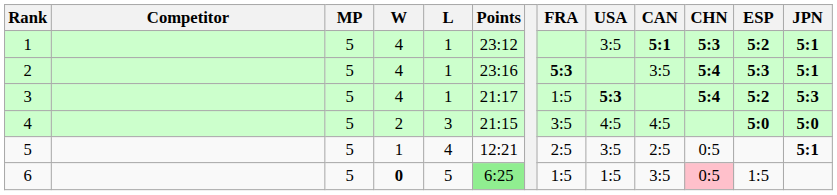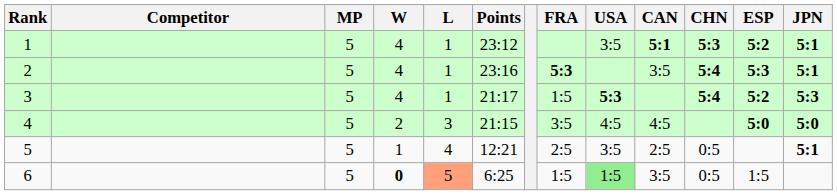(448, 176) no background -> (448, 176) lightsalmon background
(499, 176) lightgreen background -> (499, 176) no background
(611, 176) no background -> (611, 176) lightgreen background
(709, 176) pink background -> (709, 176) no background
